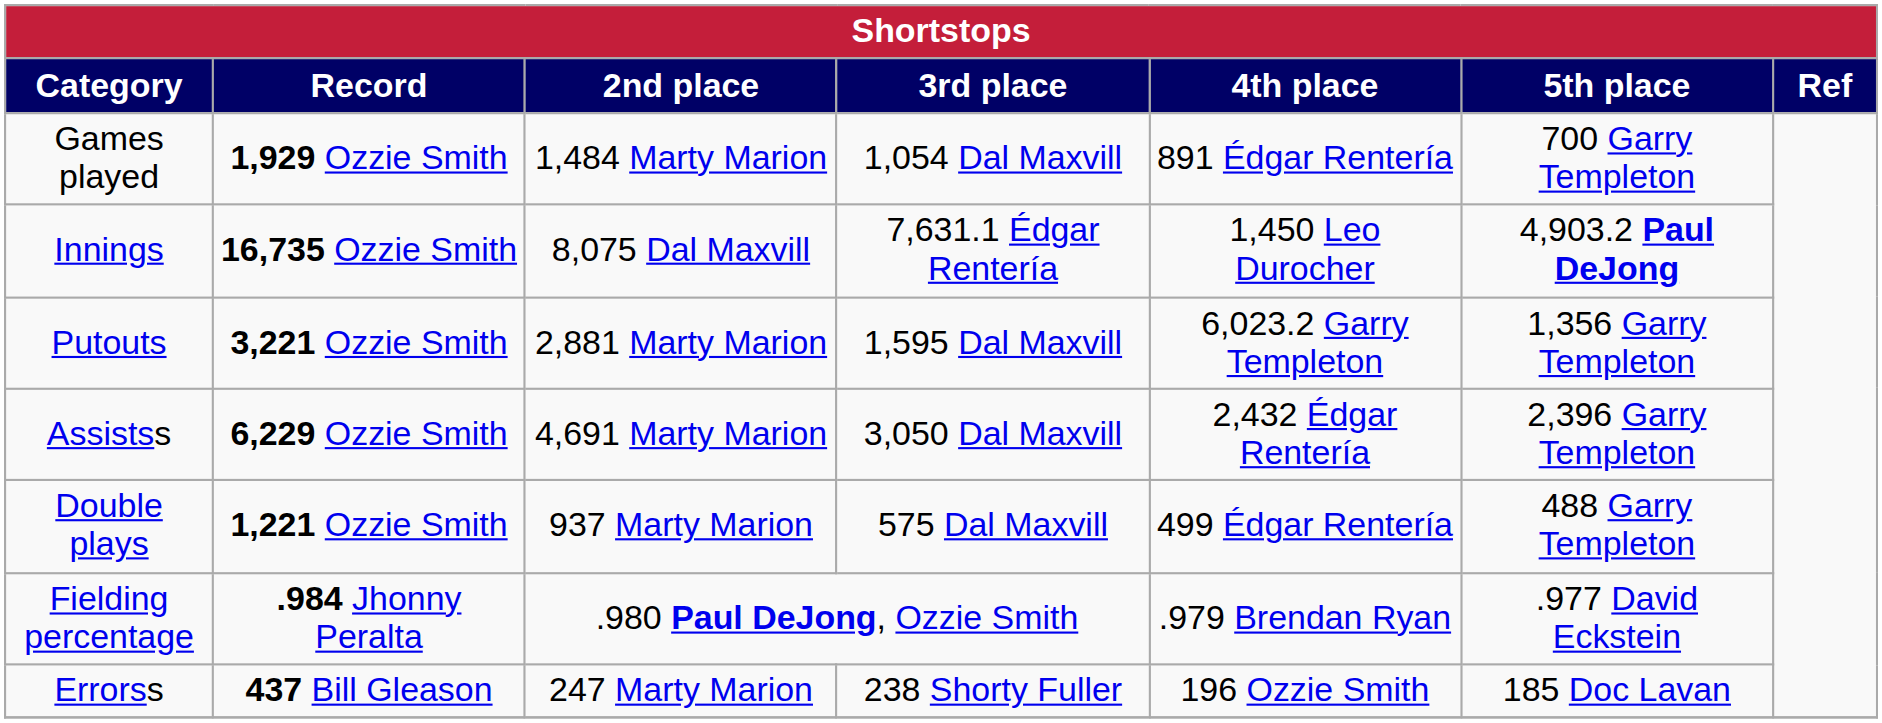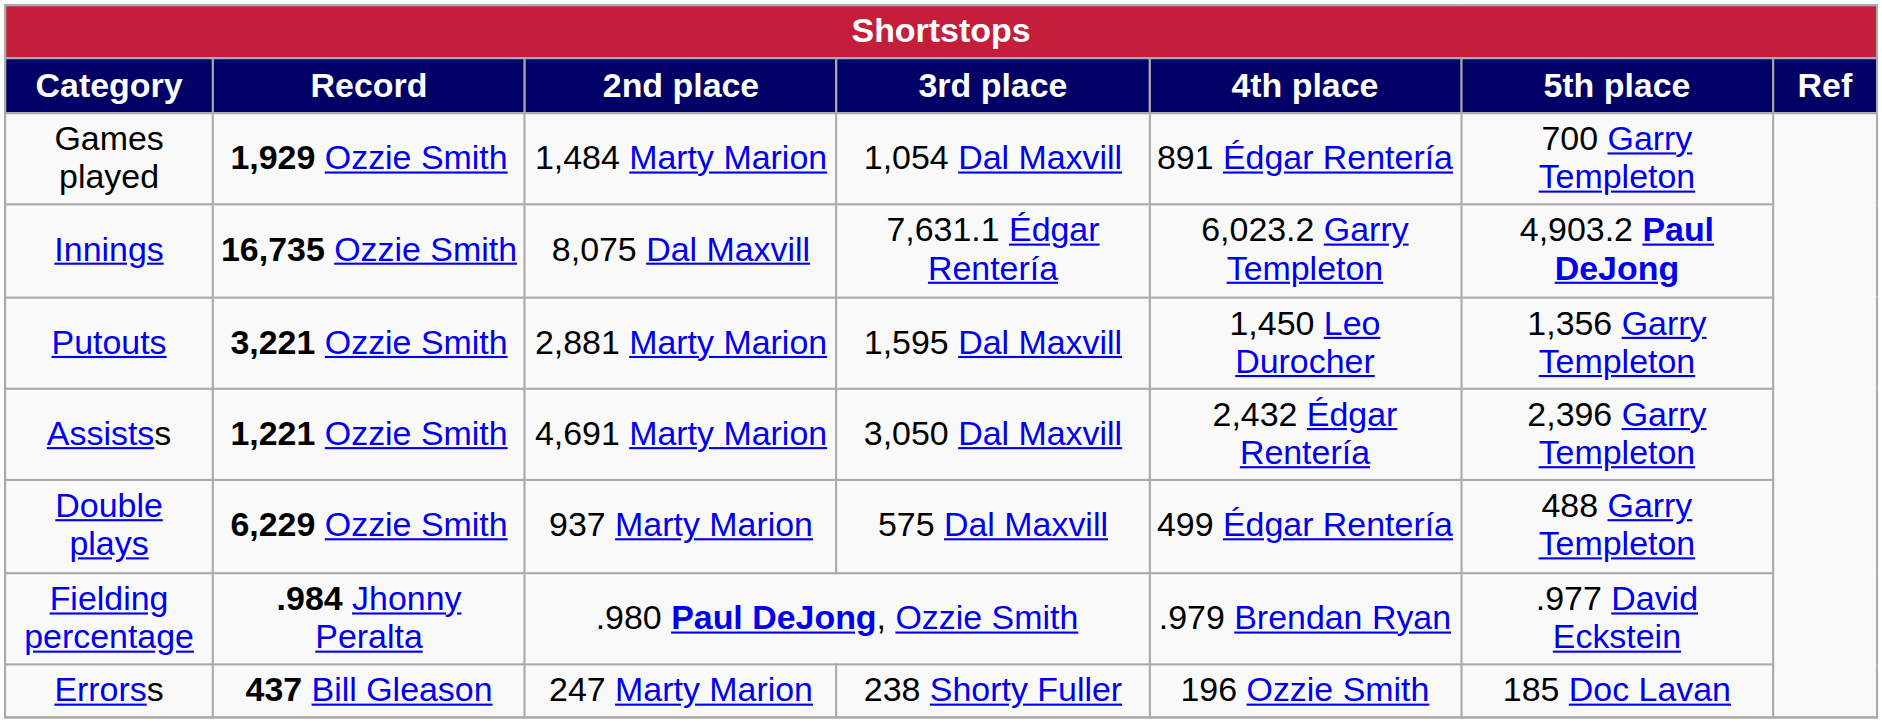(1305, 250) 1,450 Leo Durocher -> (1305, 250) 6,023.2 Garry Templeton
(1305, 341) 6,023.2 Garry Templeton -> (1305, 341) 1,450 Leo Durocher
(369, 433) 6,229 Ozzie Smith -> (369, 433) 1,221 Ozzie Smith
(369, 525) 1,221 Ozzie Smith -> (369, 525) 6,229 Ozzie Smith
